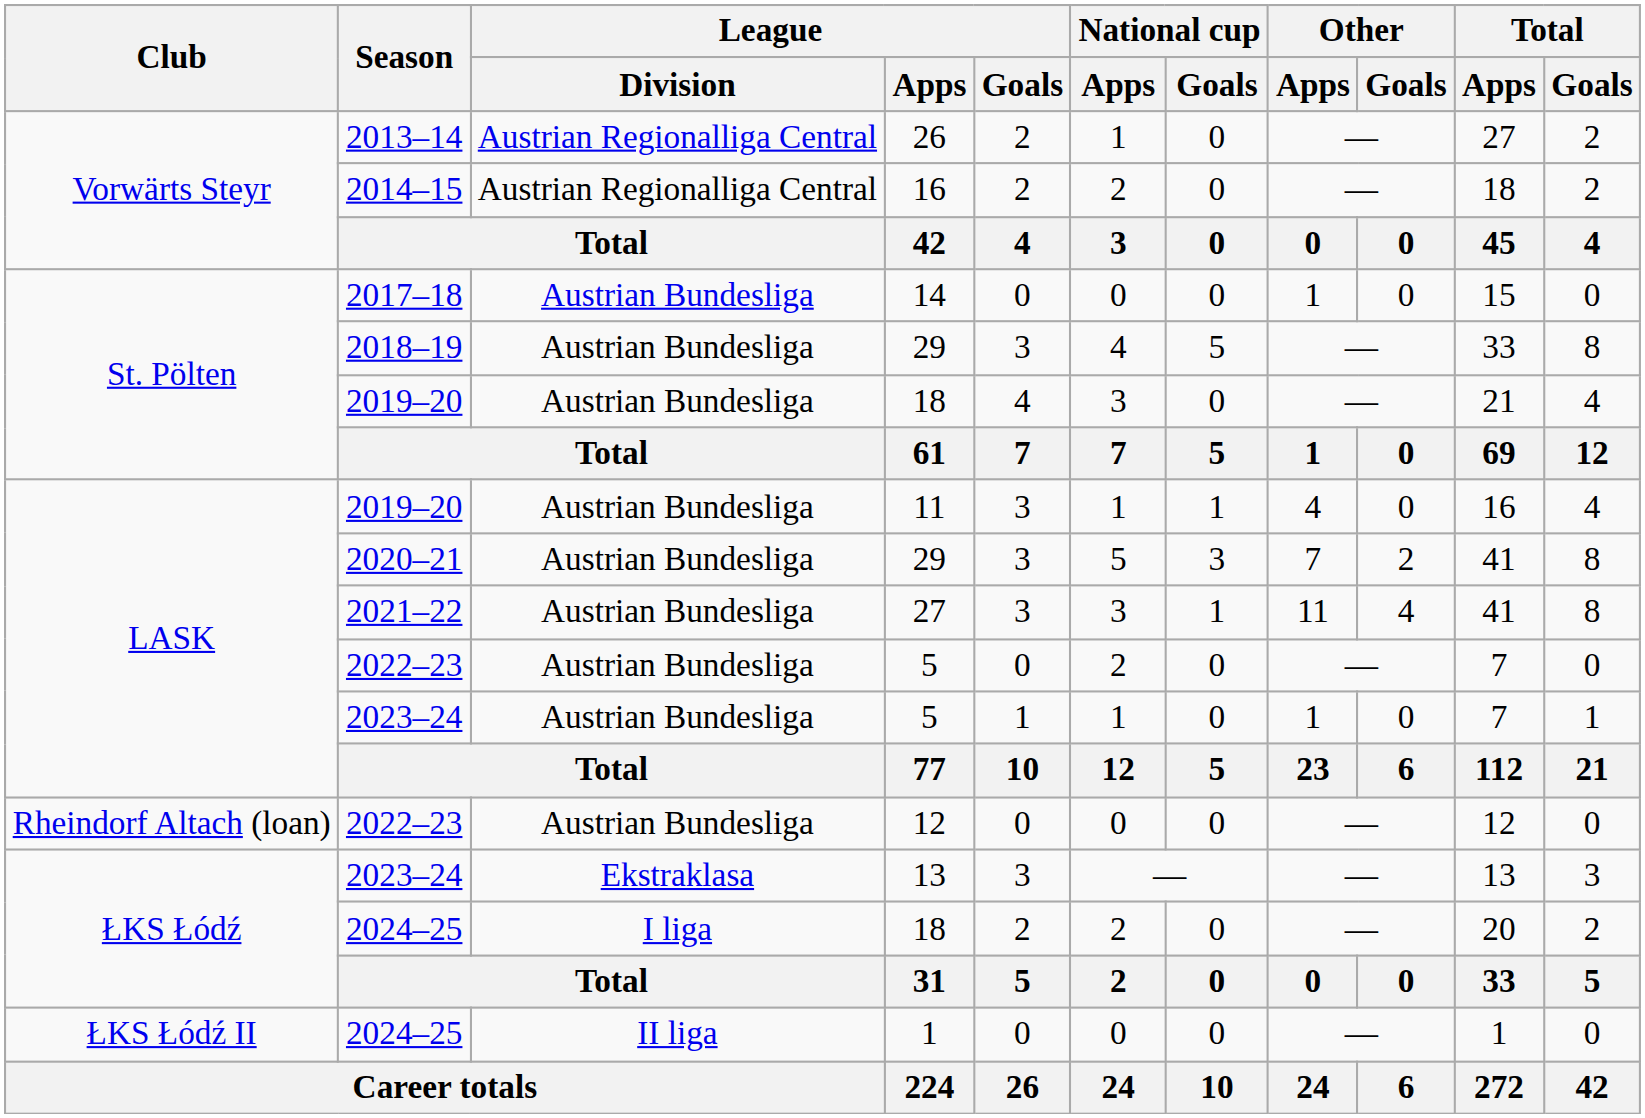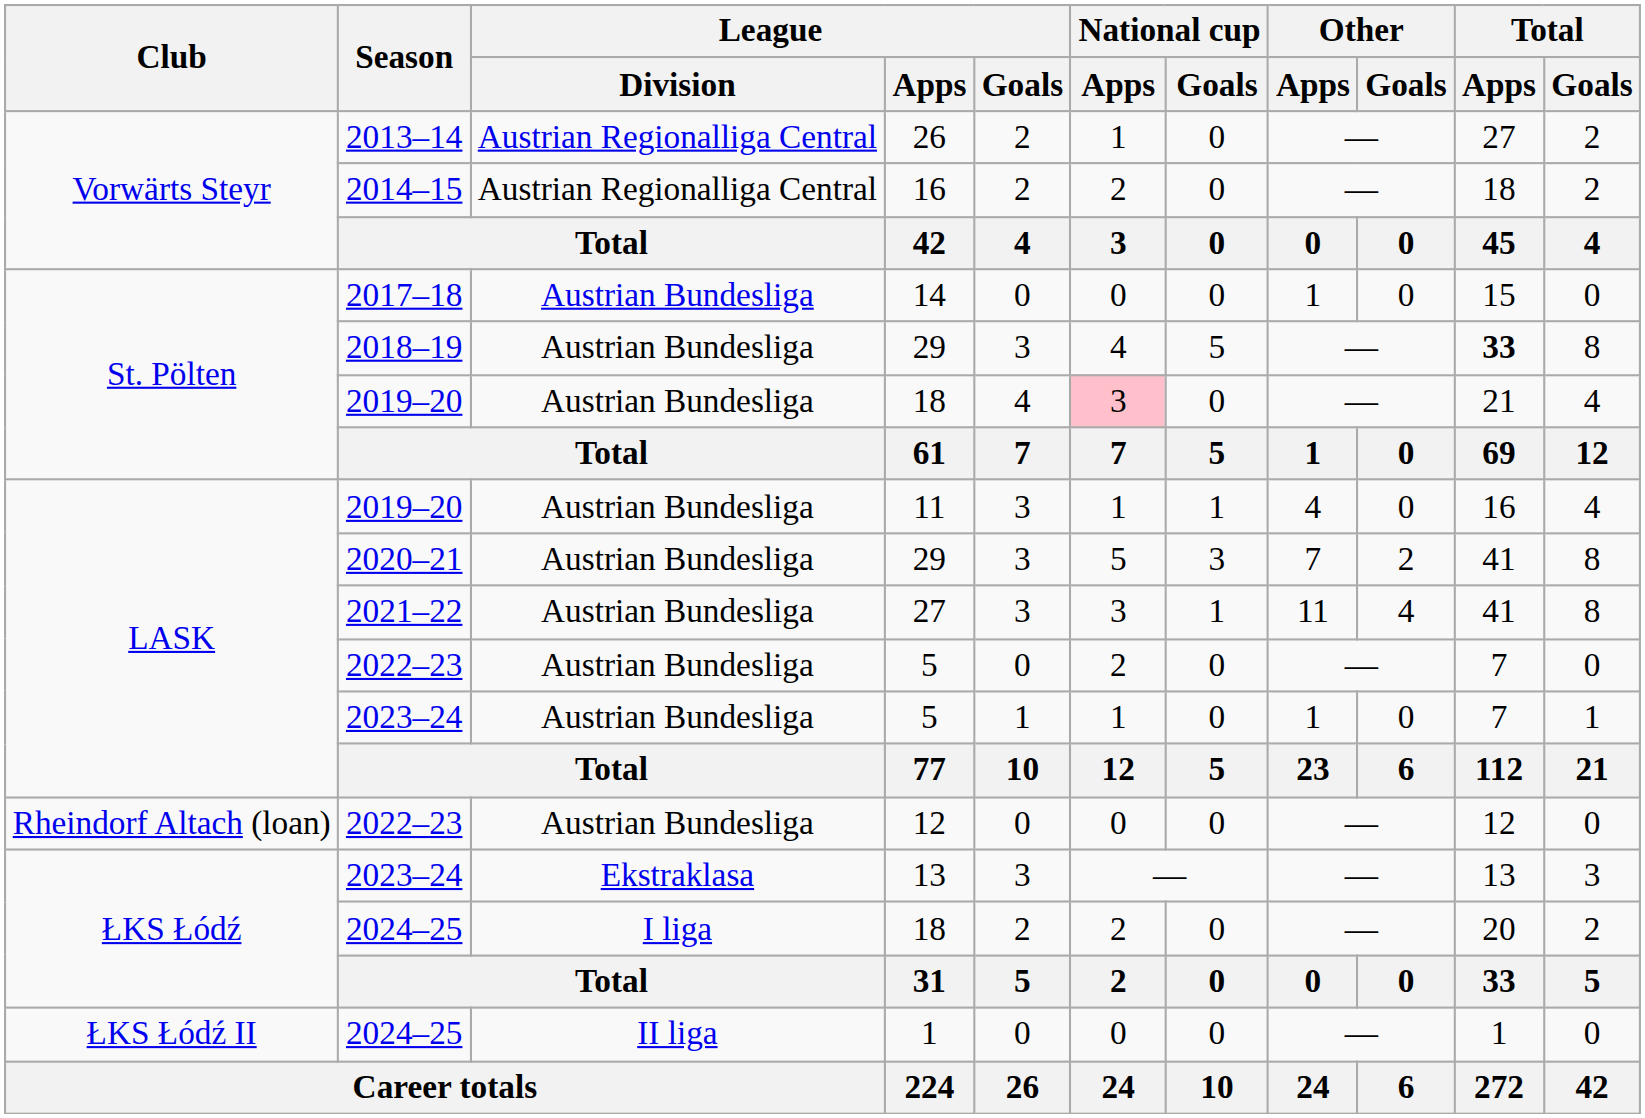(1499, 347) normal -> (1499, 347) bold
(1118, 400) no background -> (1118, 400) pink background
